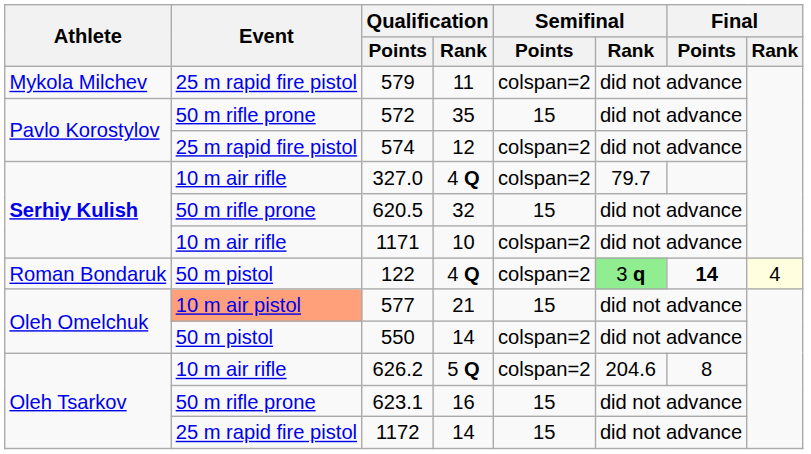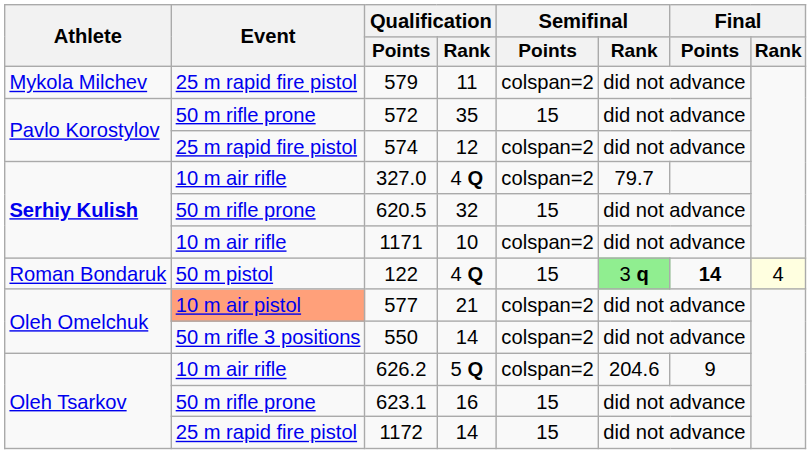(544, 274) colspan=2 -> (548, 274) 15
(544, 306) 15 -> (548, 306) colspan=2
(224, 338) 50 m pistol -> (268, 338) 50 m rifle 3 positions
(707, 370) 8 -> (710, 370) 9
